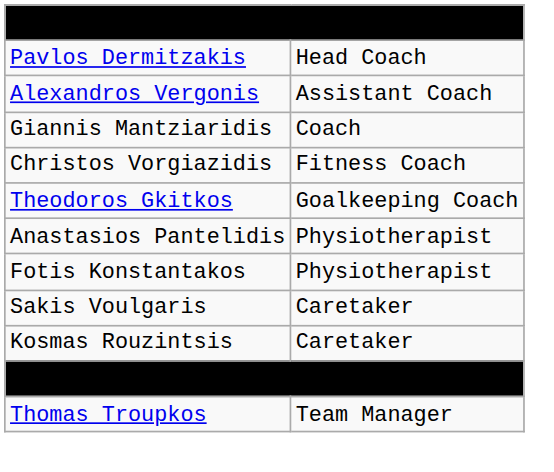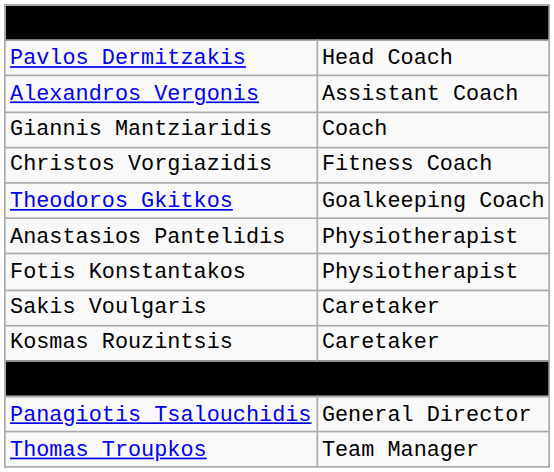+ row: (161, 414)
